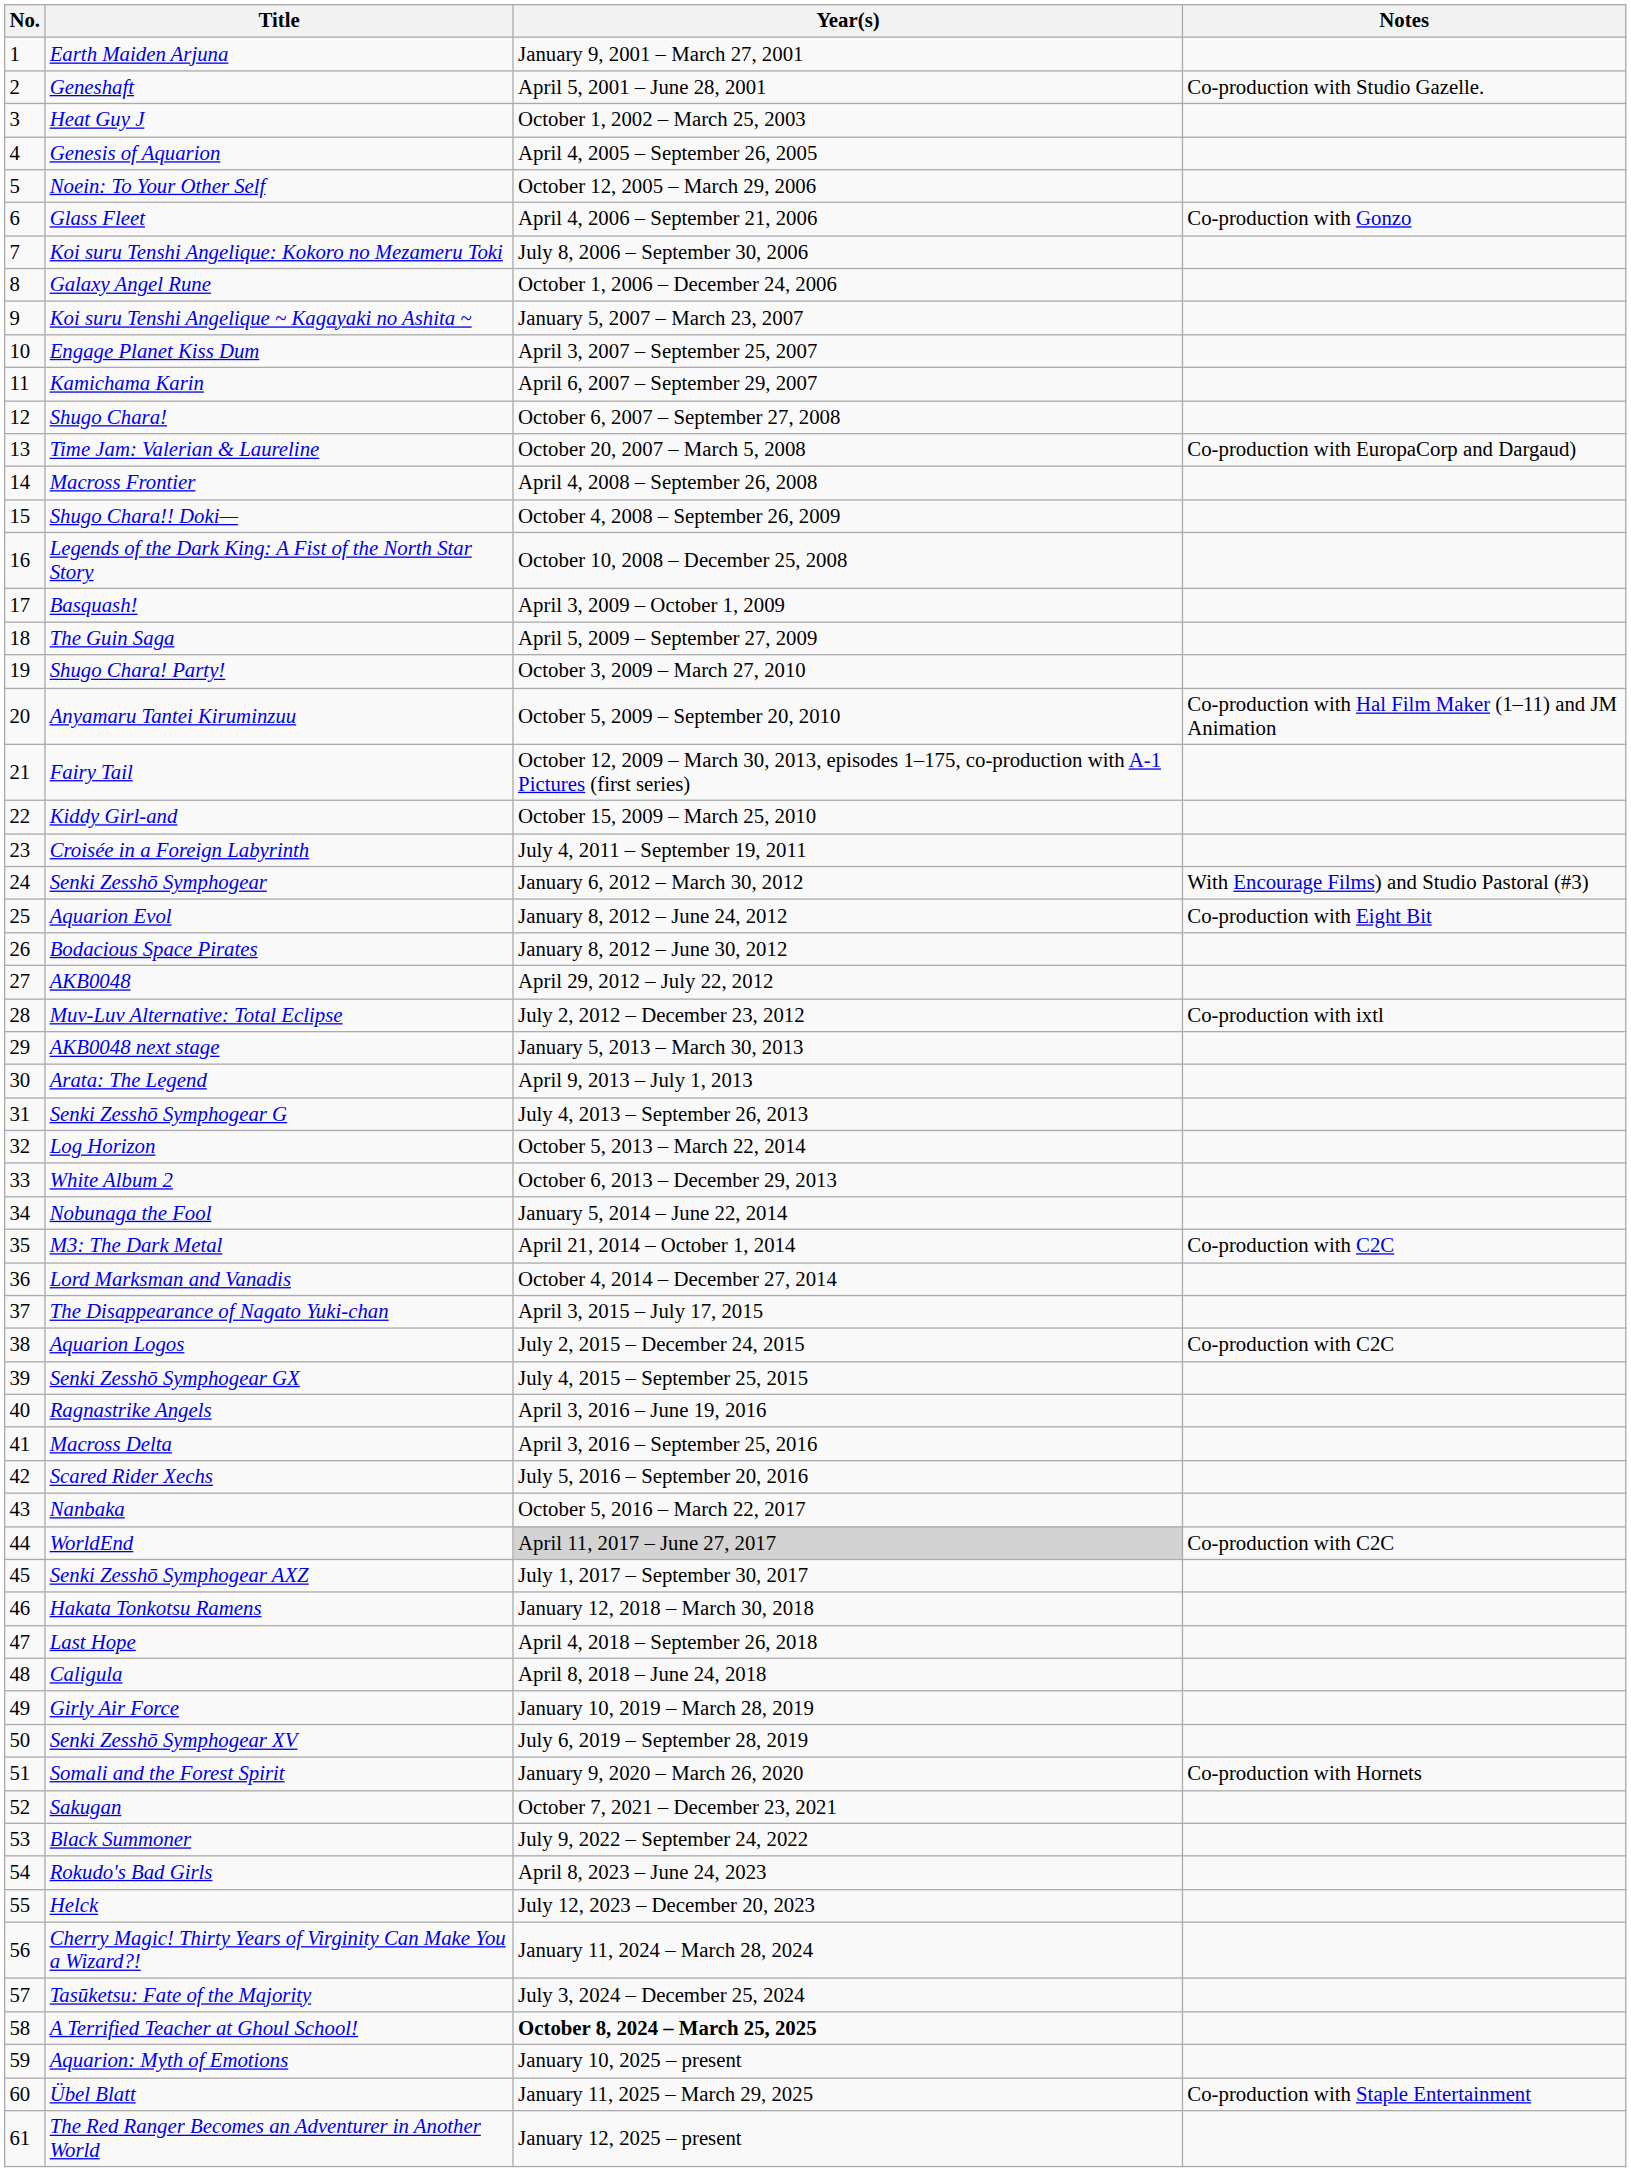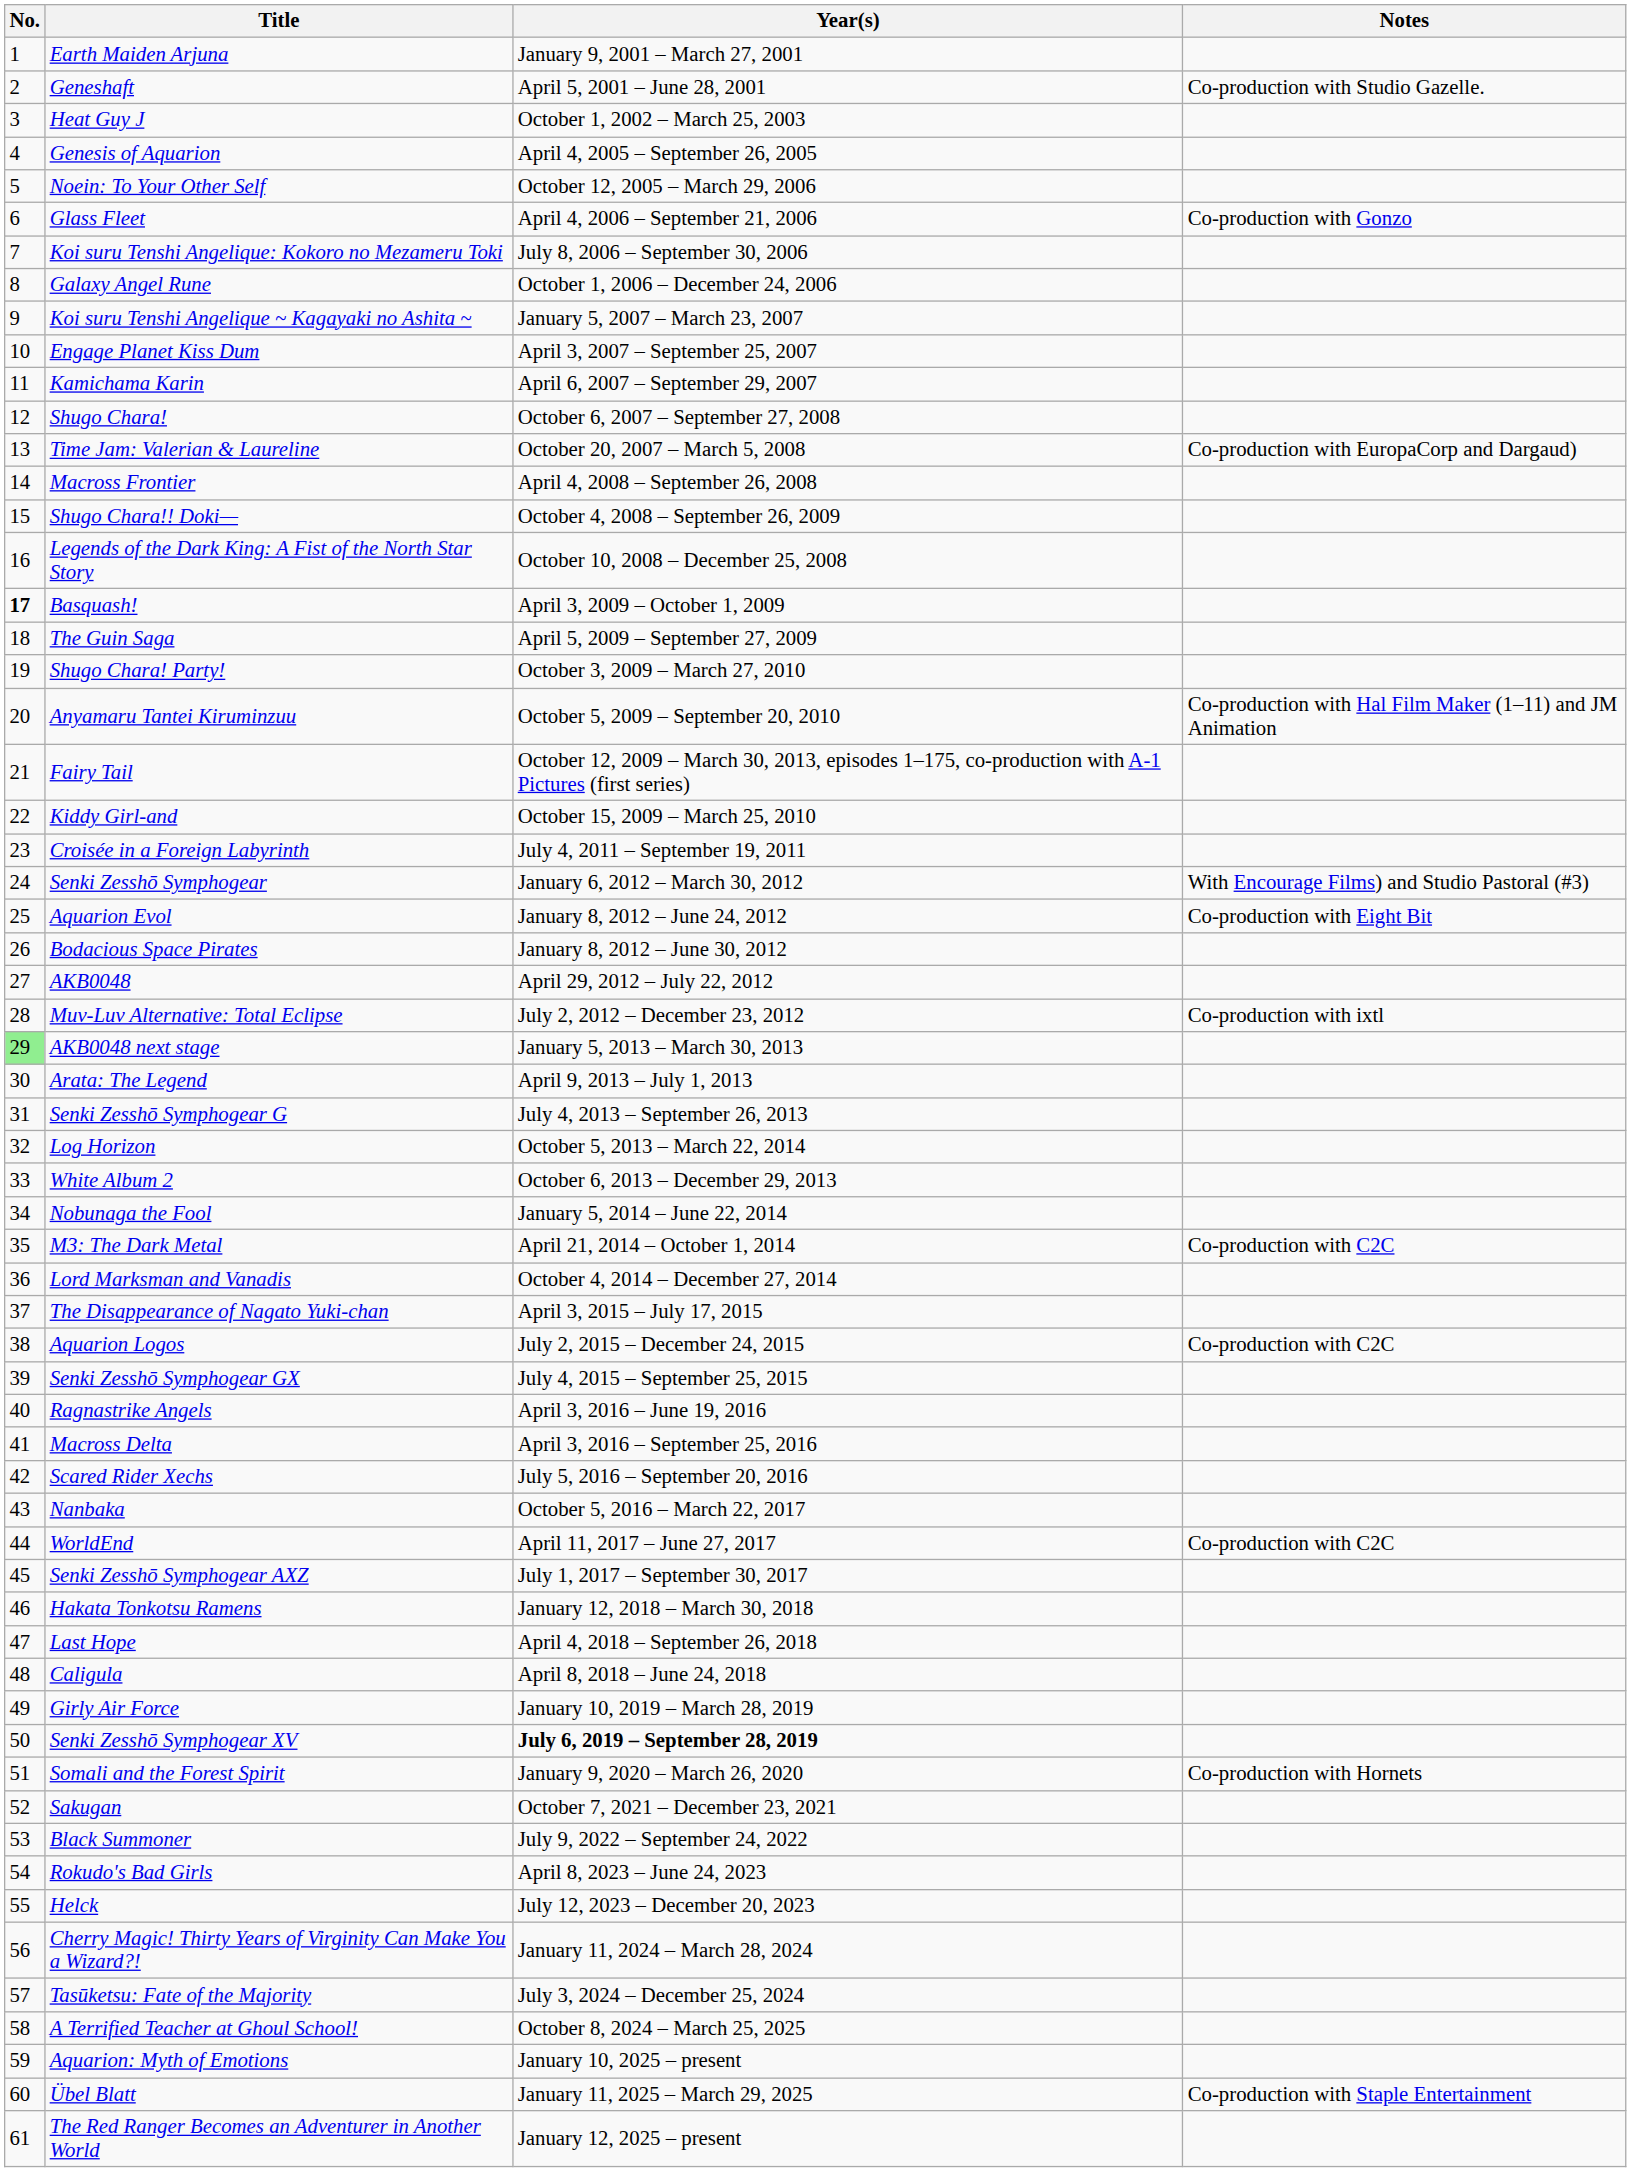(20, 605) normal -> (20, 605) bold
(20, 1047) no background -> (20, 1047) lightgreen background
(647, 1542) lightgrey background -> (647, 1542) no background
(663, 1740) normal -> (668, 1740) bold
(667, 2027) bold -> (662, 2027) normal
